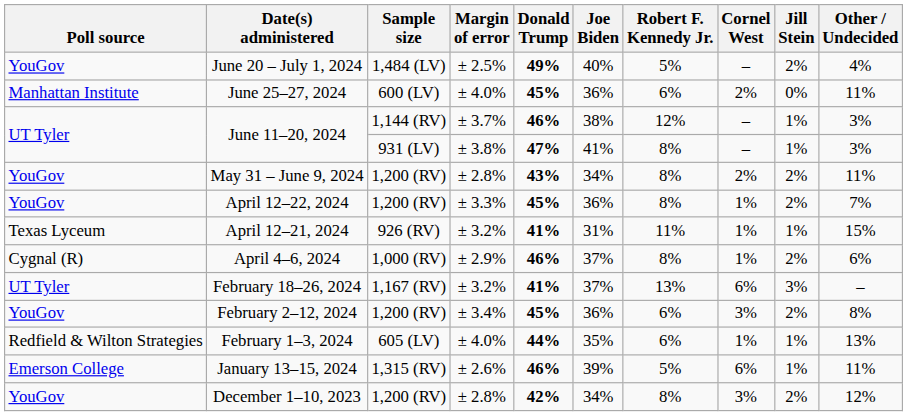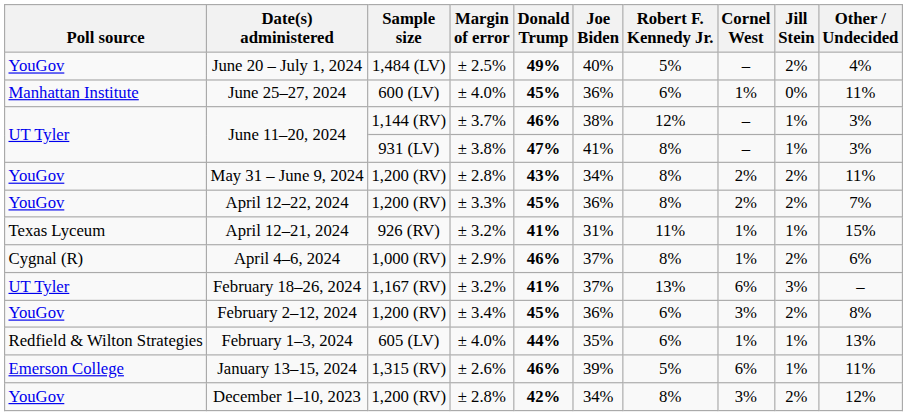(746, 93) 2% -> (746, 93) 1%
(746, 203) 1% -> (746, 203) 2%
